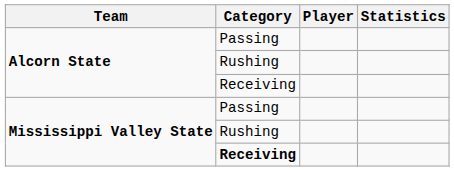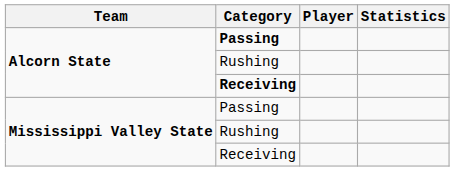(249, 39) normal -> (249, 39) bold
(258, 86) normal -> (258, 86) bold
(258, 155) bold -> (258, 155) normal
